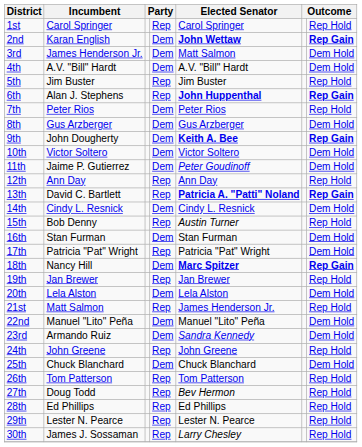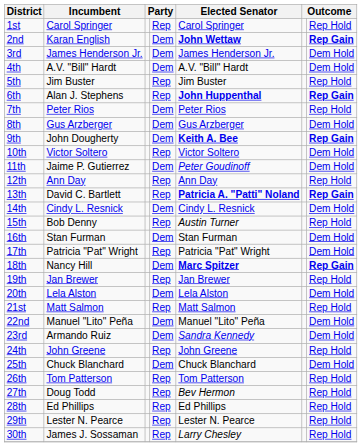(207, 54) Matt Salmon -> (226, 54) James Henderson Jr.
(163, 152) Dem -> (161, 152) Rep
(226, 308) James Henderson Jr. -> (207, 308) Matt Salmon
